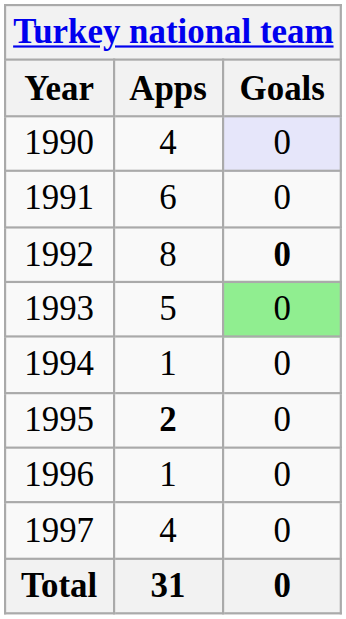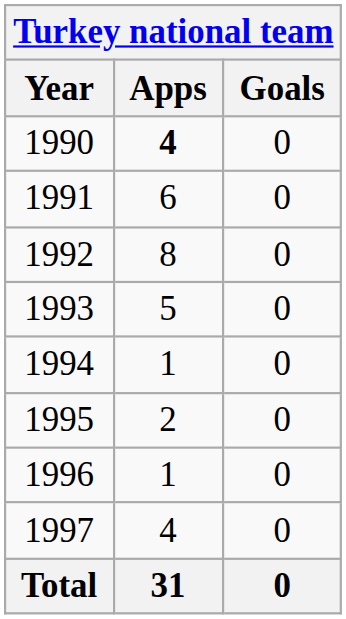(168, 142) normal -> (168, 142) bold
(282, 142) lavender background -> (282, 142) no background
(282, 253) bold -> (282, 253) normal
(282, 308) lightgreen background -> (282, 308) no background
(168, 419) bold -> (168, 419) normal
